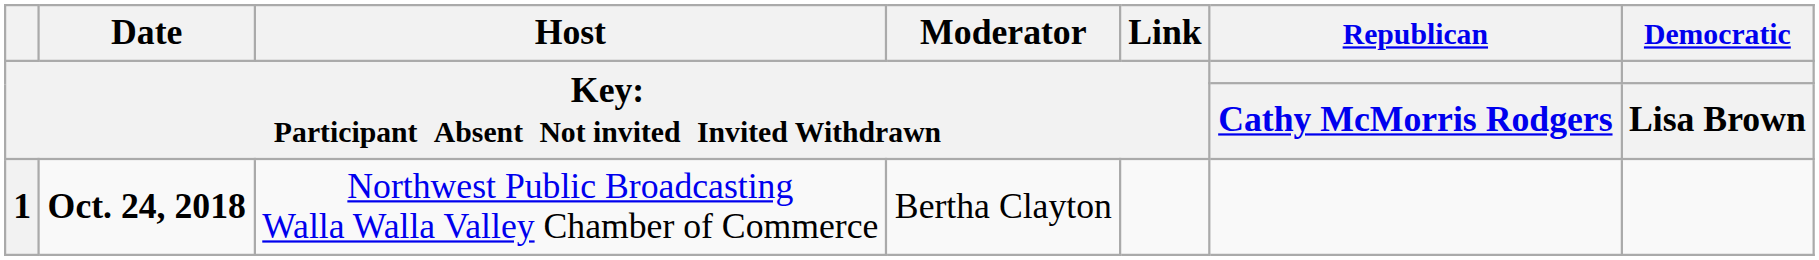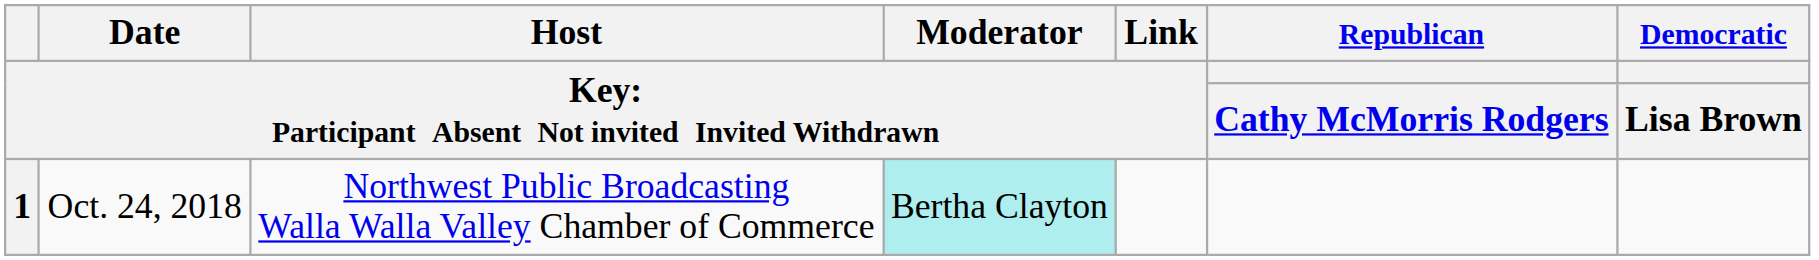(147, 206) bold -> (145, 206) normal
(1003, 206) no background -> (999, 206) paleturquoise background
